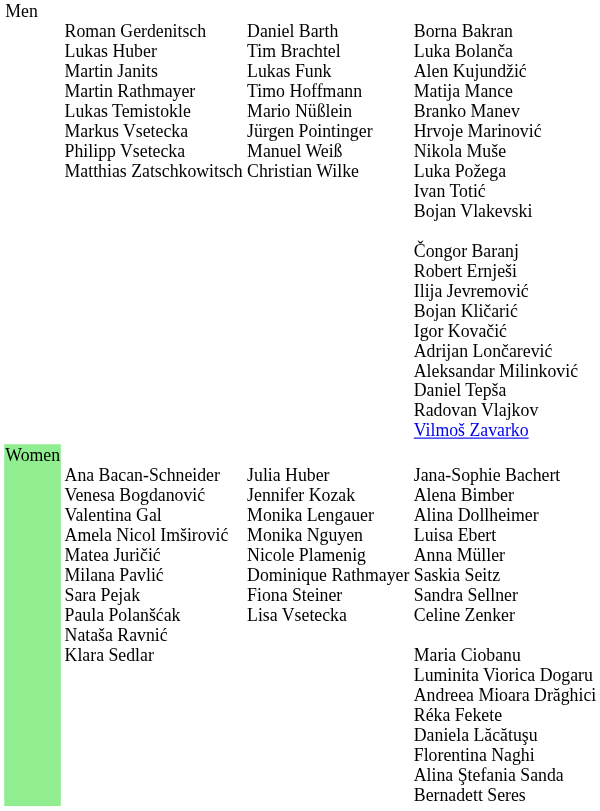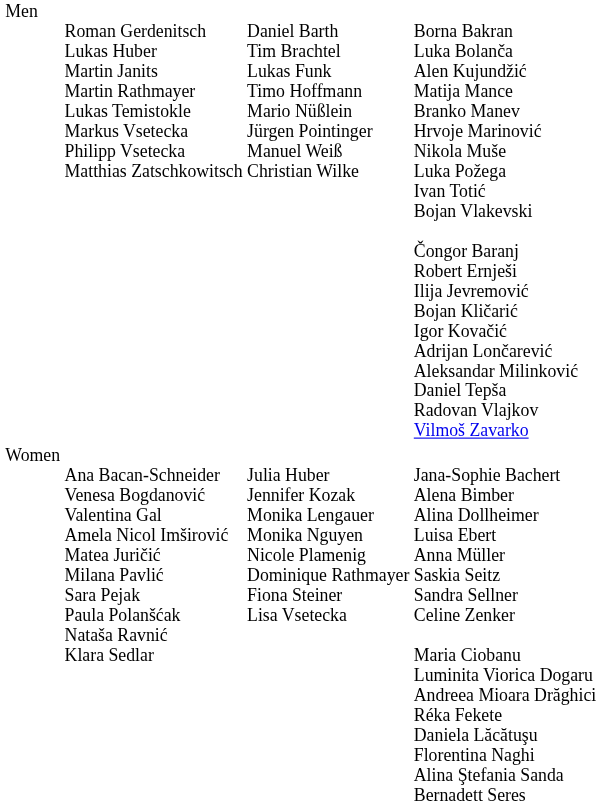(33, 455) lightgreen background -> (33, 455) no background
